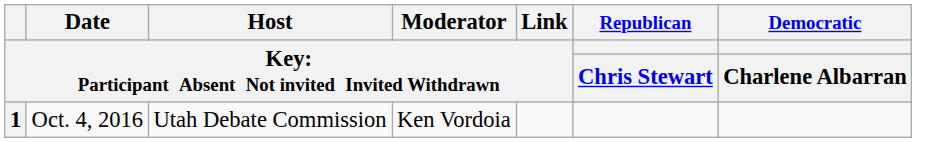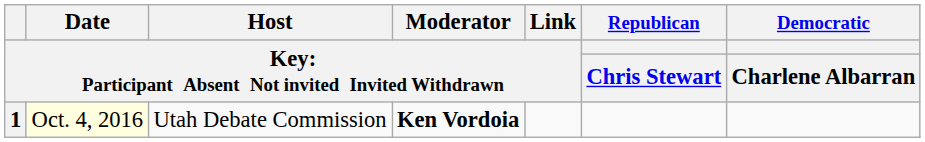(87, 119) no background -> (87, 119) lightyellow background
(454, 119) normal -> (458, 119) bold
